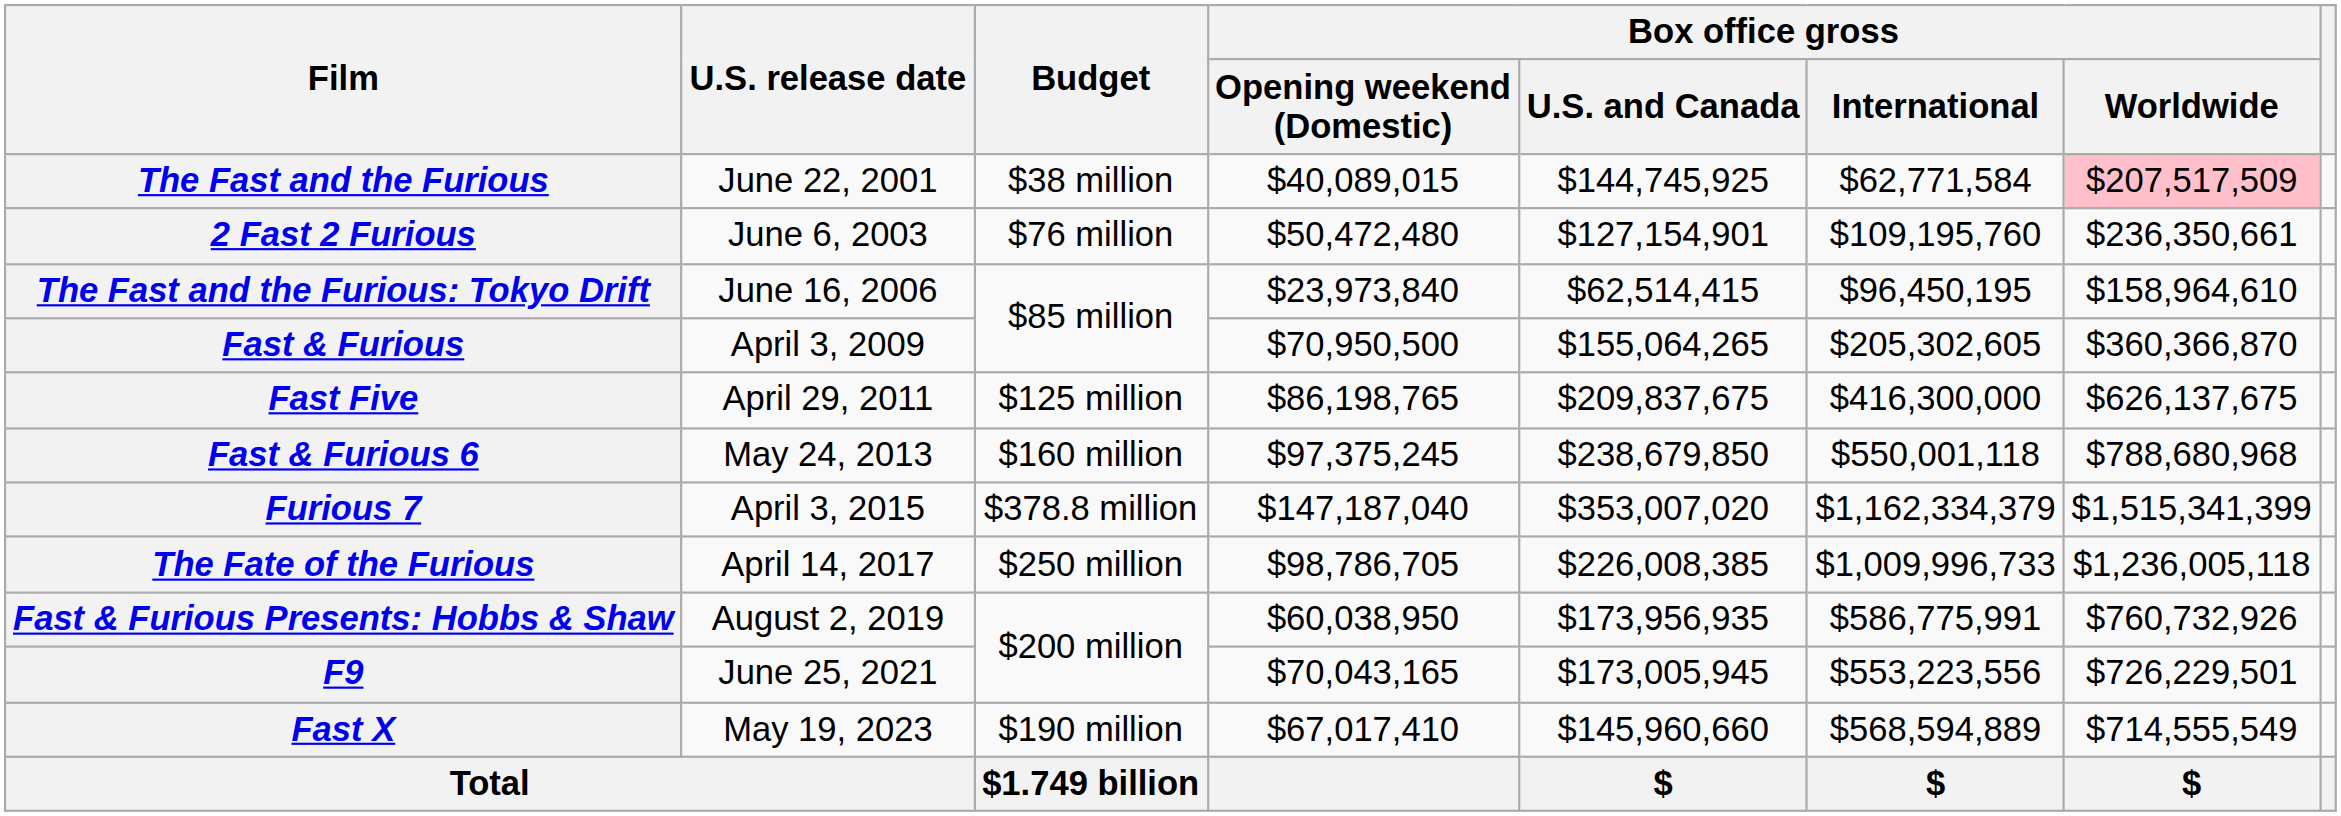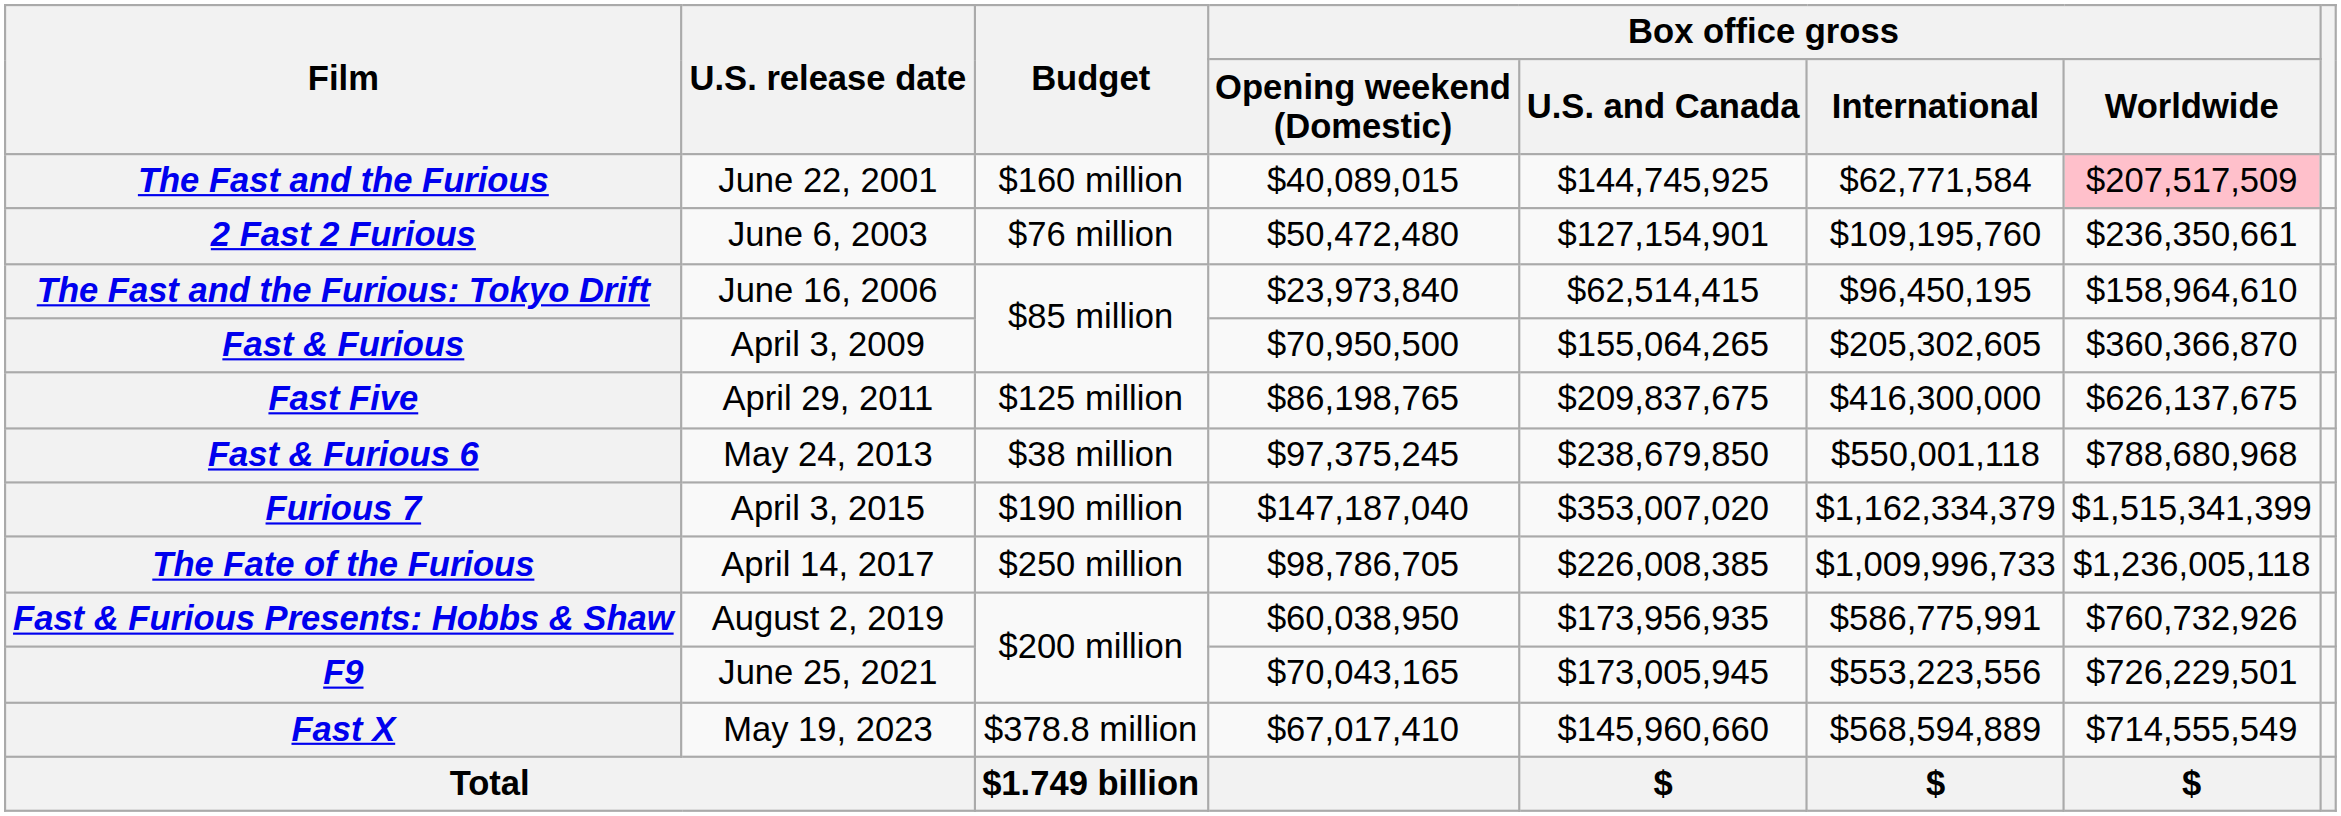(1091, 180) $38 million -> (1091, 180) $160 million
(1091, 454) $160 million -> (1091, 454) $38 million
(1091, 509) $378.8 million -> (1091, 509) $190 million
(1091, 728) $190 million -> (1091, 728) $378.8 million
